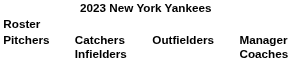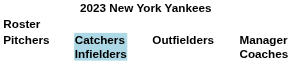(101, 47) no background -> (101, 47) lightblue background
